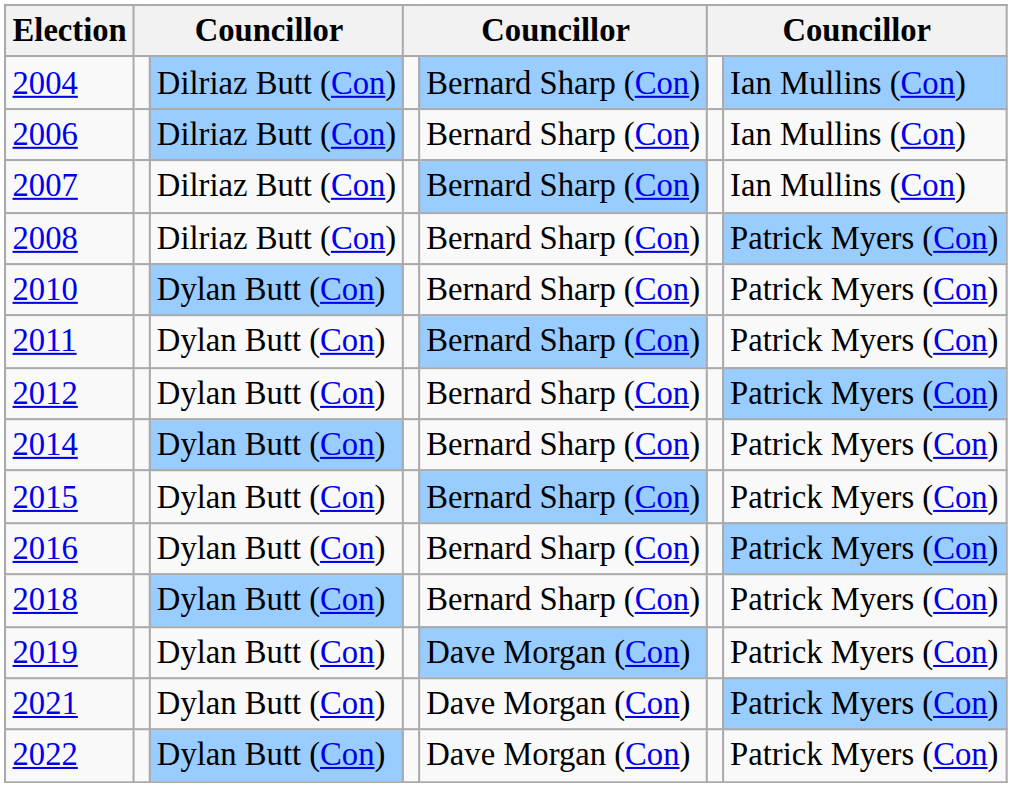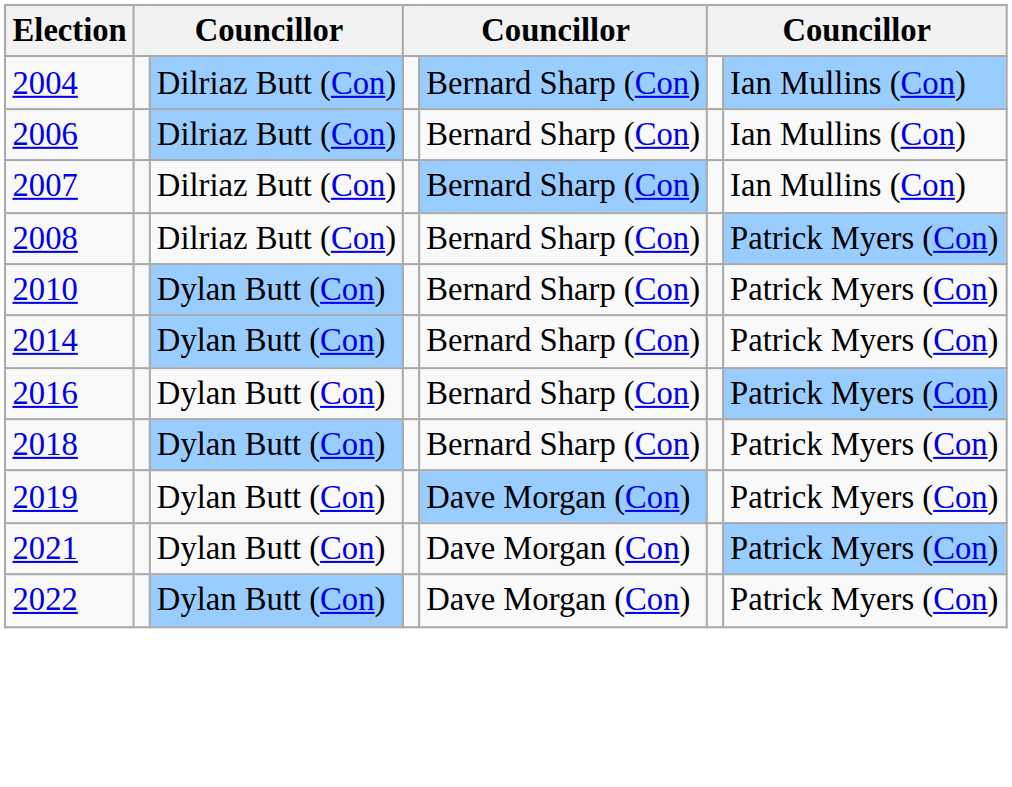- row: (45, 340)
- row: (45, 392)
- row: (45, 496)
